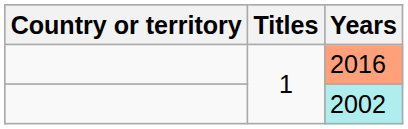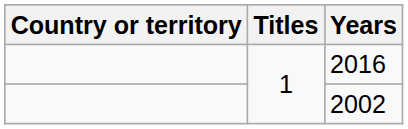(358, 65) lightsalmon background -> (358, 65) no background
(358, 104) paleturquoise background -> (358, 104) no background
